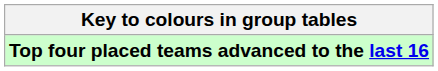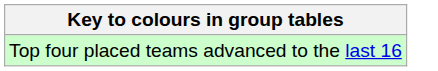(219, 50) bold -> (205, 50) normal
